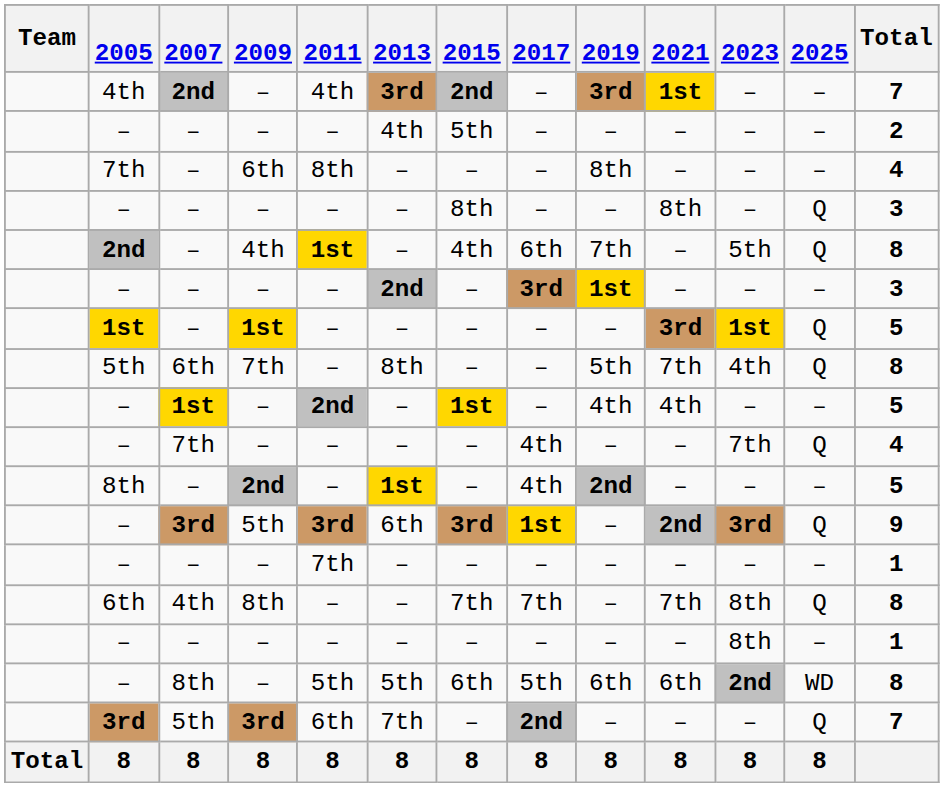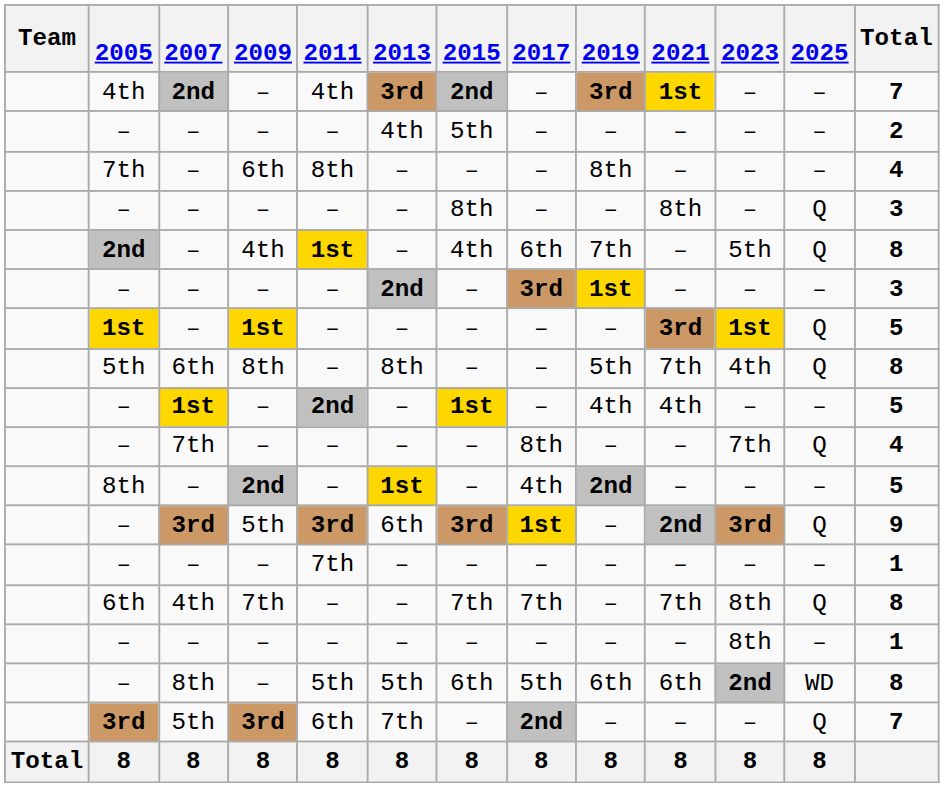(263, 368) 7th -> (263, 368) 8th
(541, 447) 4th -> (541, 447) 8th
(263, 604) 8th -> (263, 604) 7th
